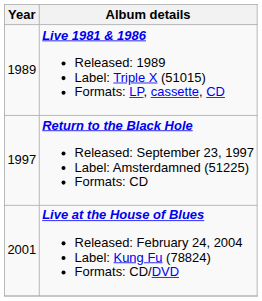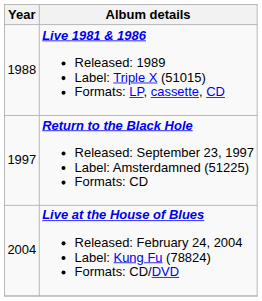(22, 70) 1989 -> (22, 70) 1988
(22, 250) 2001 -> (22, 250) 2004
